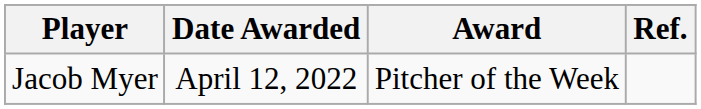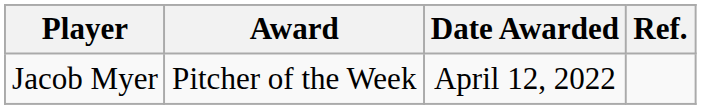columns swapped: (497, 29) <-> (266, 29)
